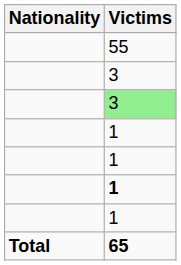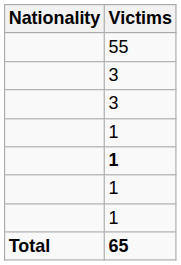(114, 103) lightgreen background -> (114, 103) no background
(114, 160) normal -> (114, 160) bold
(114, 189) bold -> (114, 189) normal
